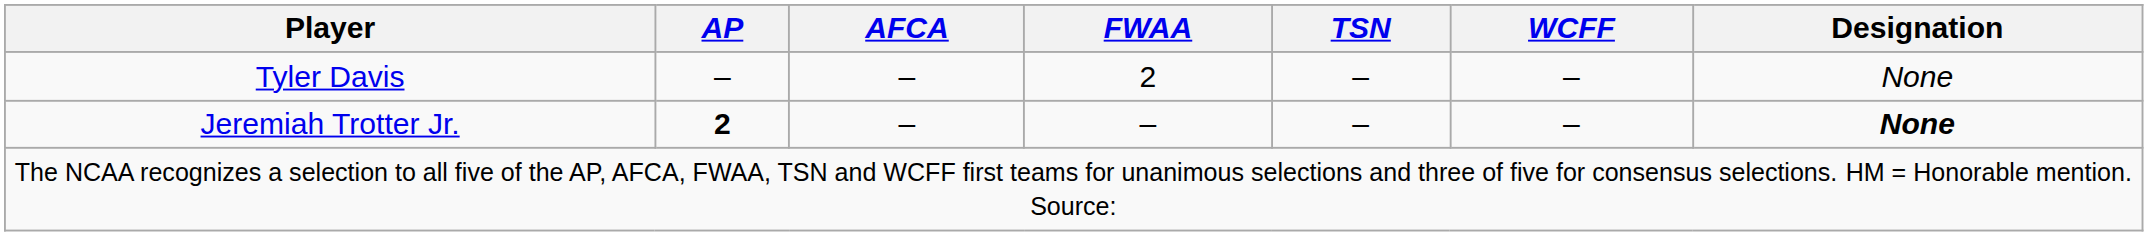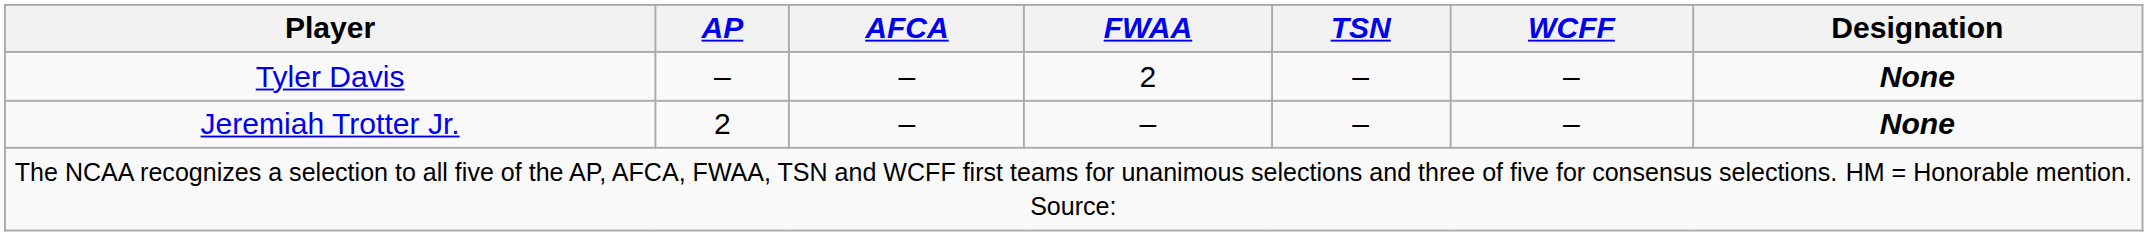(1917, 76) normal -> (1917, 76) bold
(722, 123) bold -> (722, 123) normal
